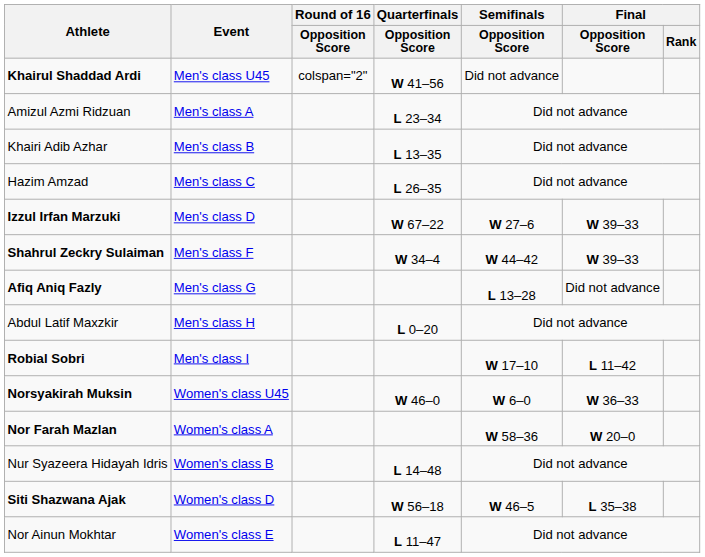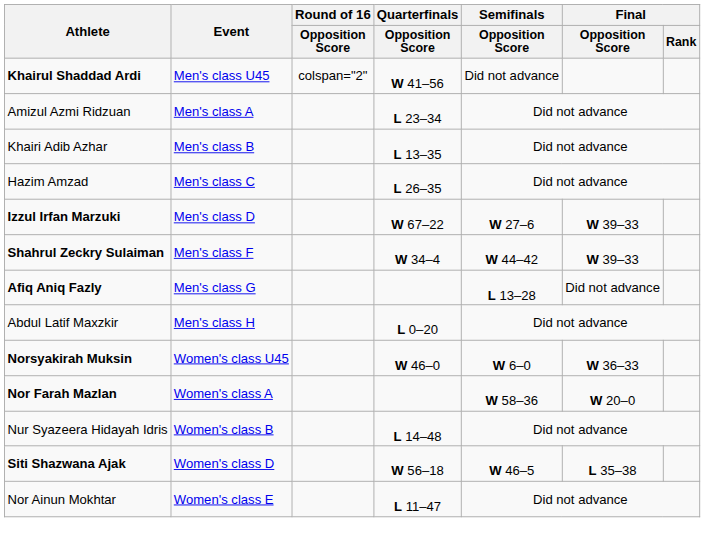- row: (46, 358)
